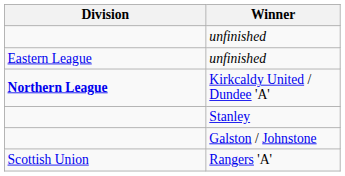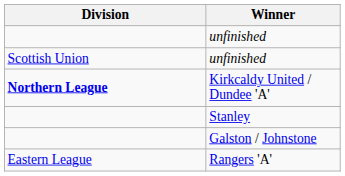(50, 58) Eastern League -> (48, 58) Scottish Union
(48, 159) Scottish Union -> (50, 159) Eastern League
